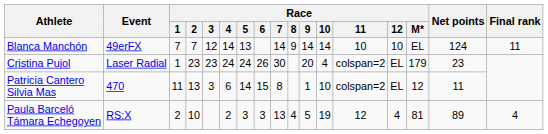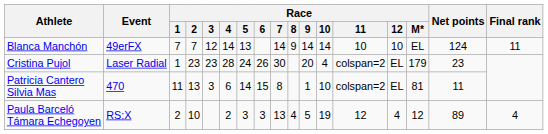(228, 64) 24 -> (228, 64) 28
(418, 87) 12 -> (418, 87) 81
(418, 116) 81 -> (418, 116) 12
